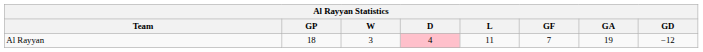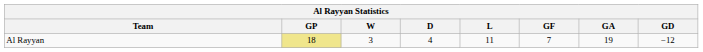(311, 41) no background -> (311, 41) khaki background
(430, 41) pink background -> (430, 41) no background
